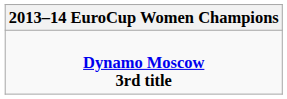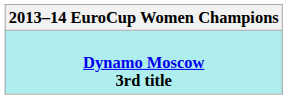(144, 71) no background -> (144, 71) paleturquoise background
